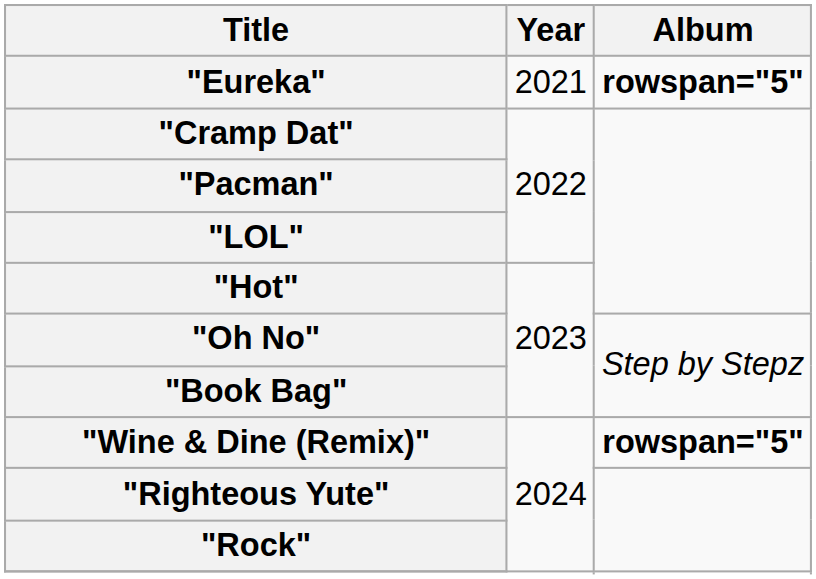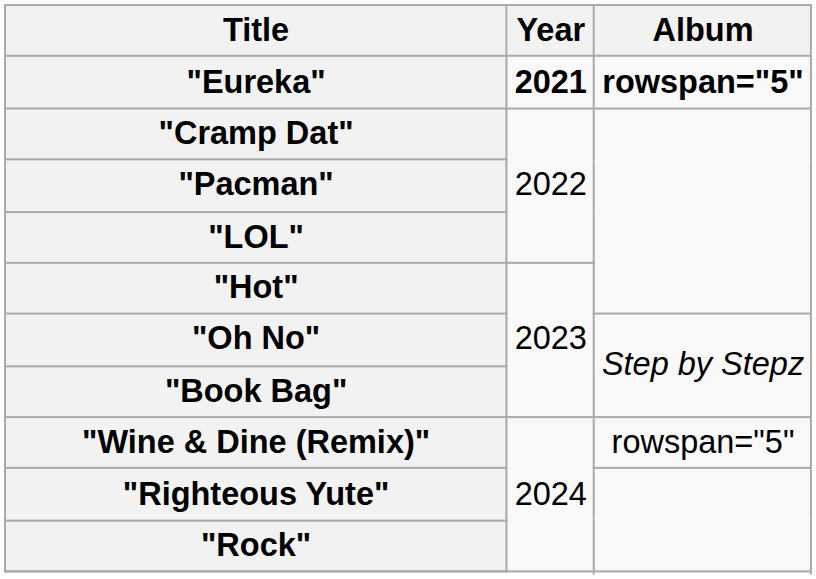(551, 81) normal -> (551, 81) bold
(703, 442) bold -> (703, 442) normal
